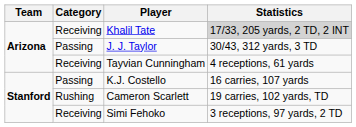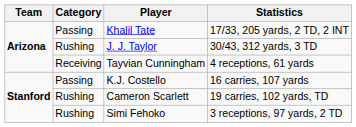(78, 30) Receiving -> (74, 30) Passing
(279, 30) lightgrey background -> (279, 30) no background
(74, 46) Passing -> (75, 46) Rushing
(78, 113) Receiving -> (75, 113) Rushing
